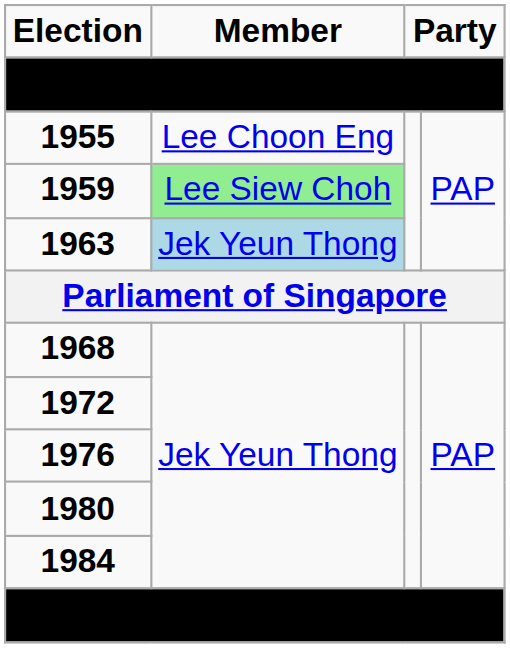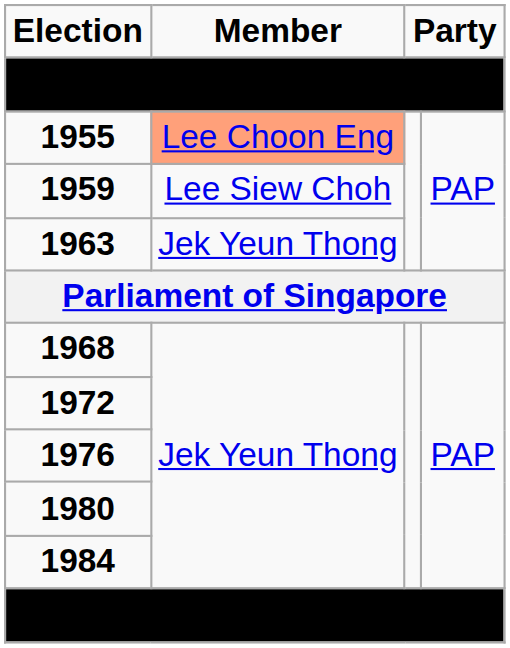(278, 137) no background -> (278, 137) lightsalmon background
(278, 190) lightgreen background -> (278, 190) no background
(278, 243) lightblue background -> (278, 243) no background
